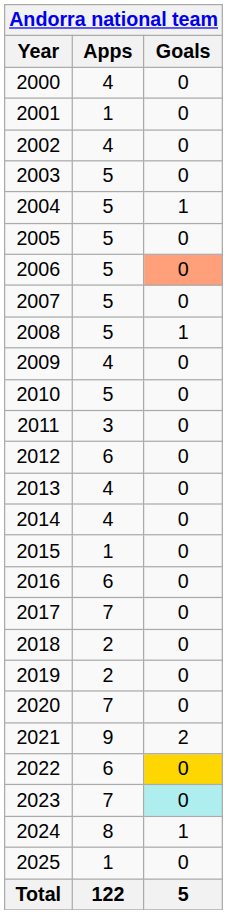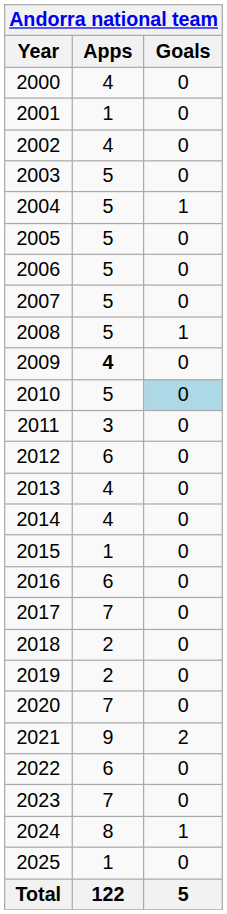(183, 269) lightsalmon background -> (183, 269) no background
(108, 363) normal -> (108, 363) bold
(183, 394) no background -> (183, 394) lightblue background
(183, 769) gold background -> (183, 769) no background
(183, 800) paleturquoise background -> (183, 800) no background
